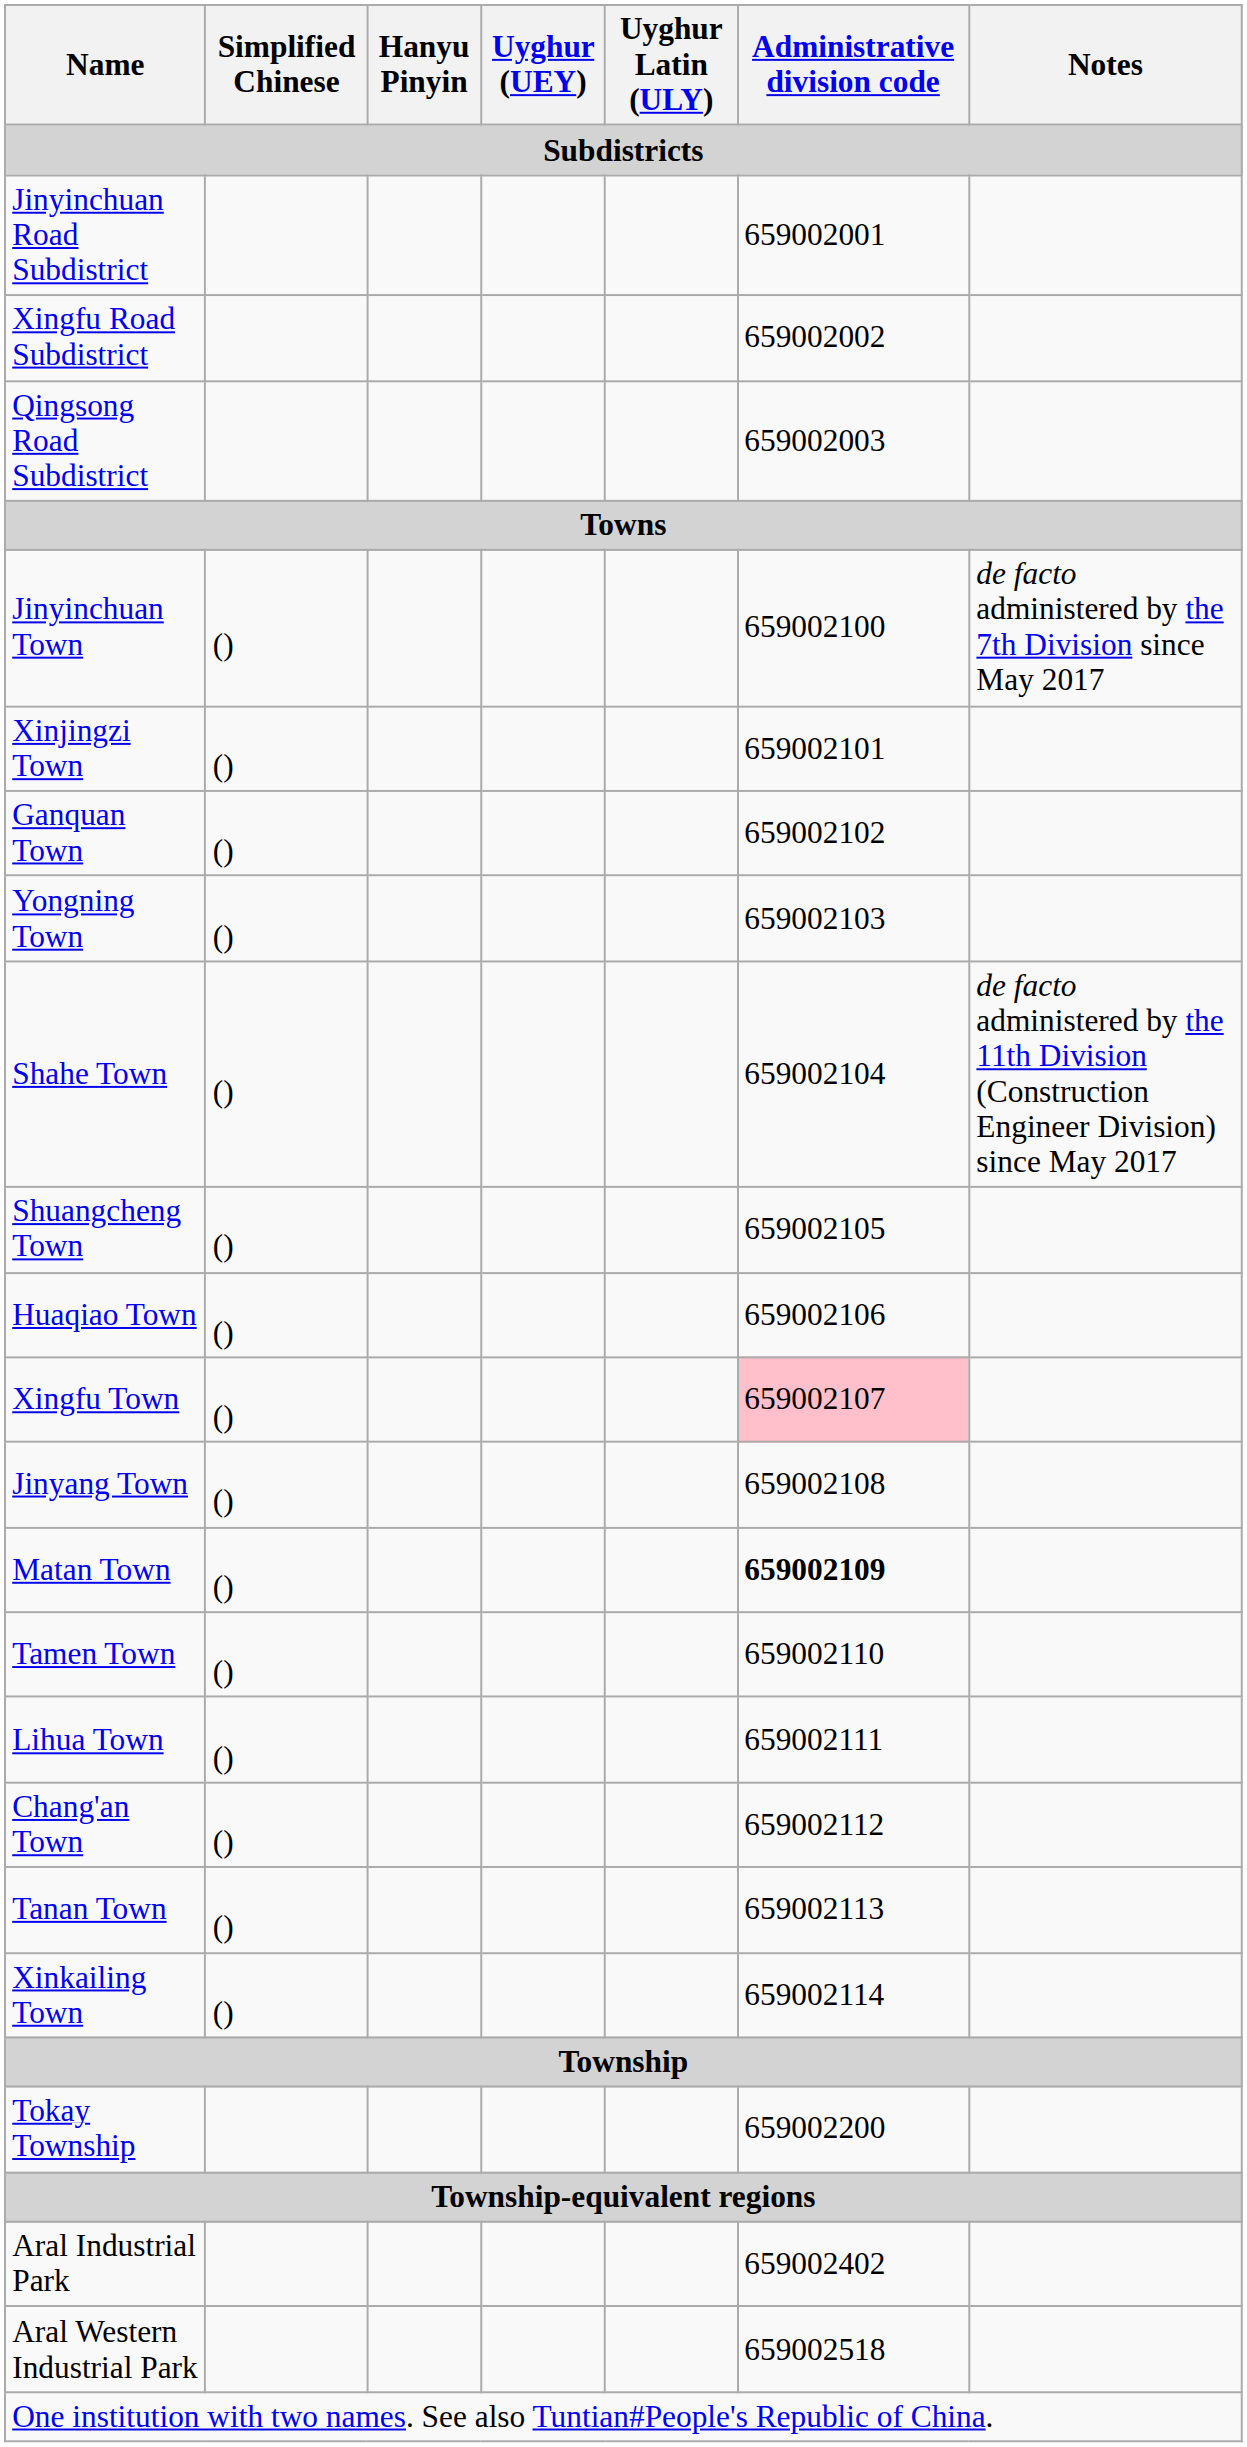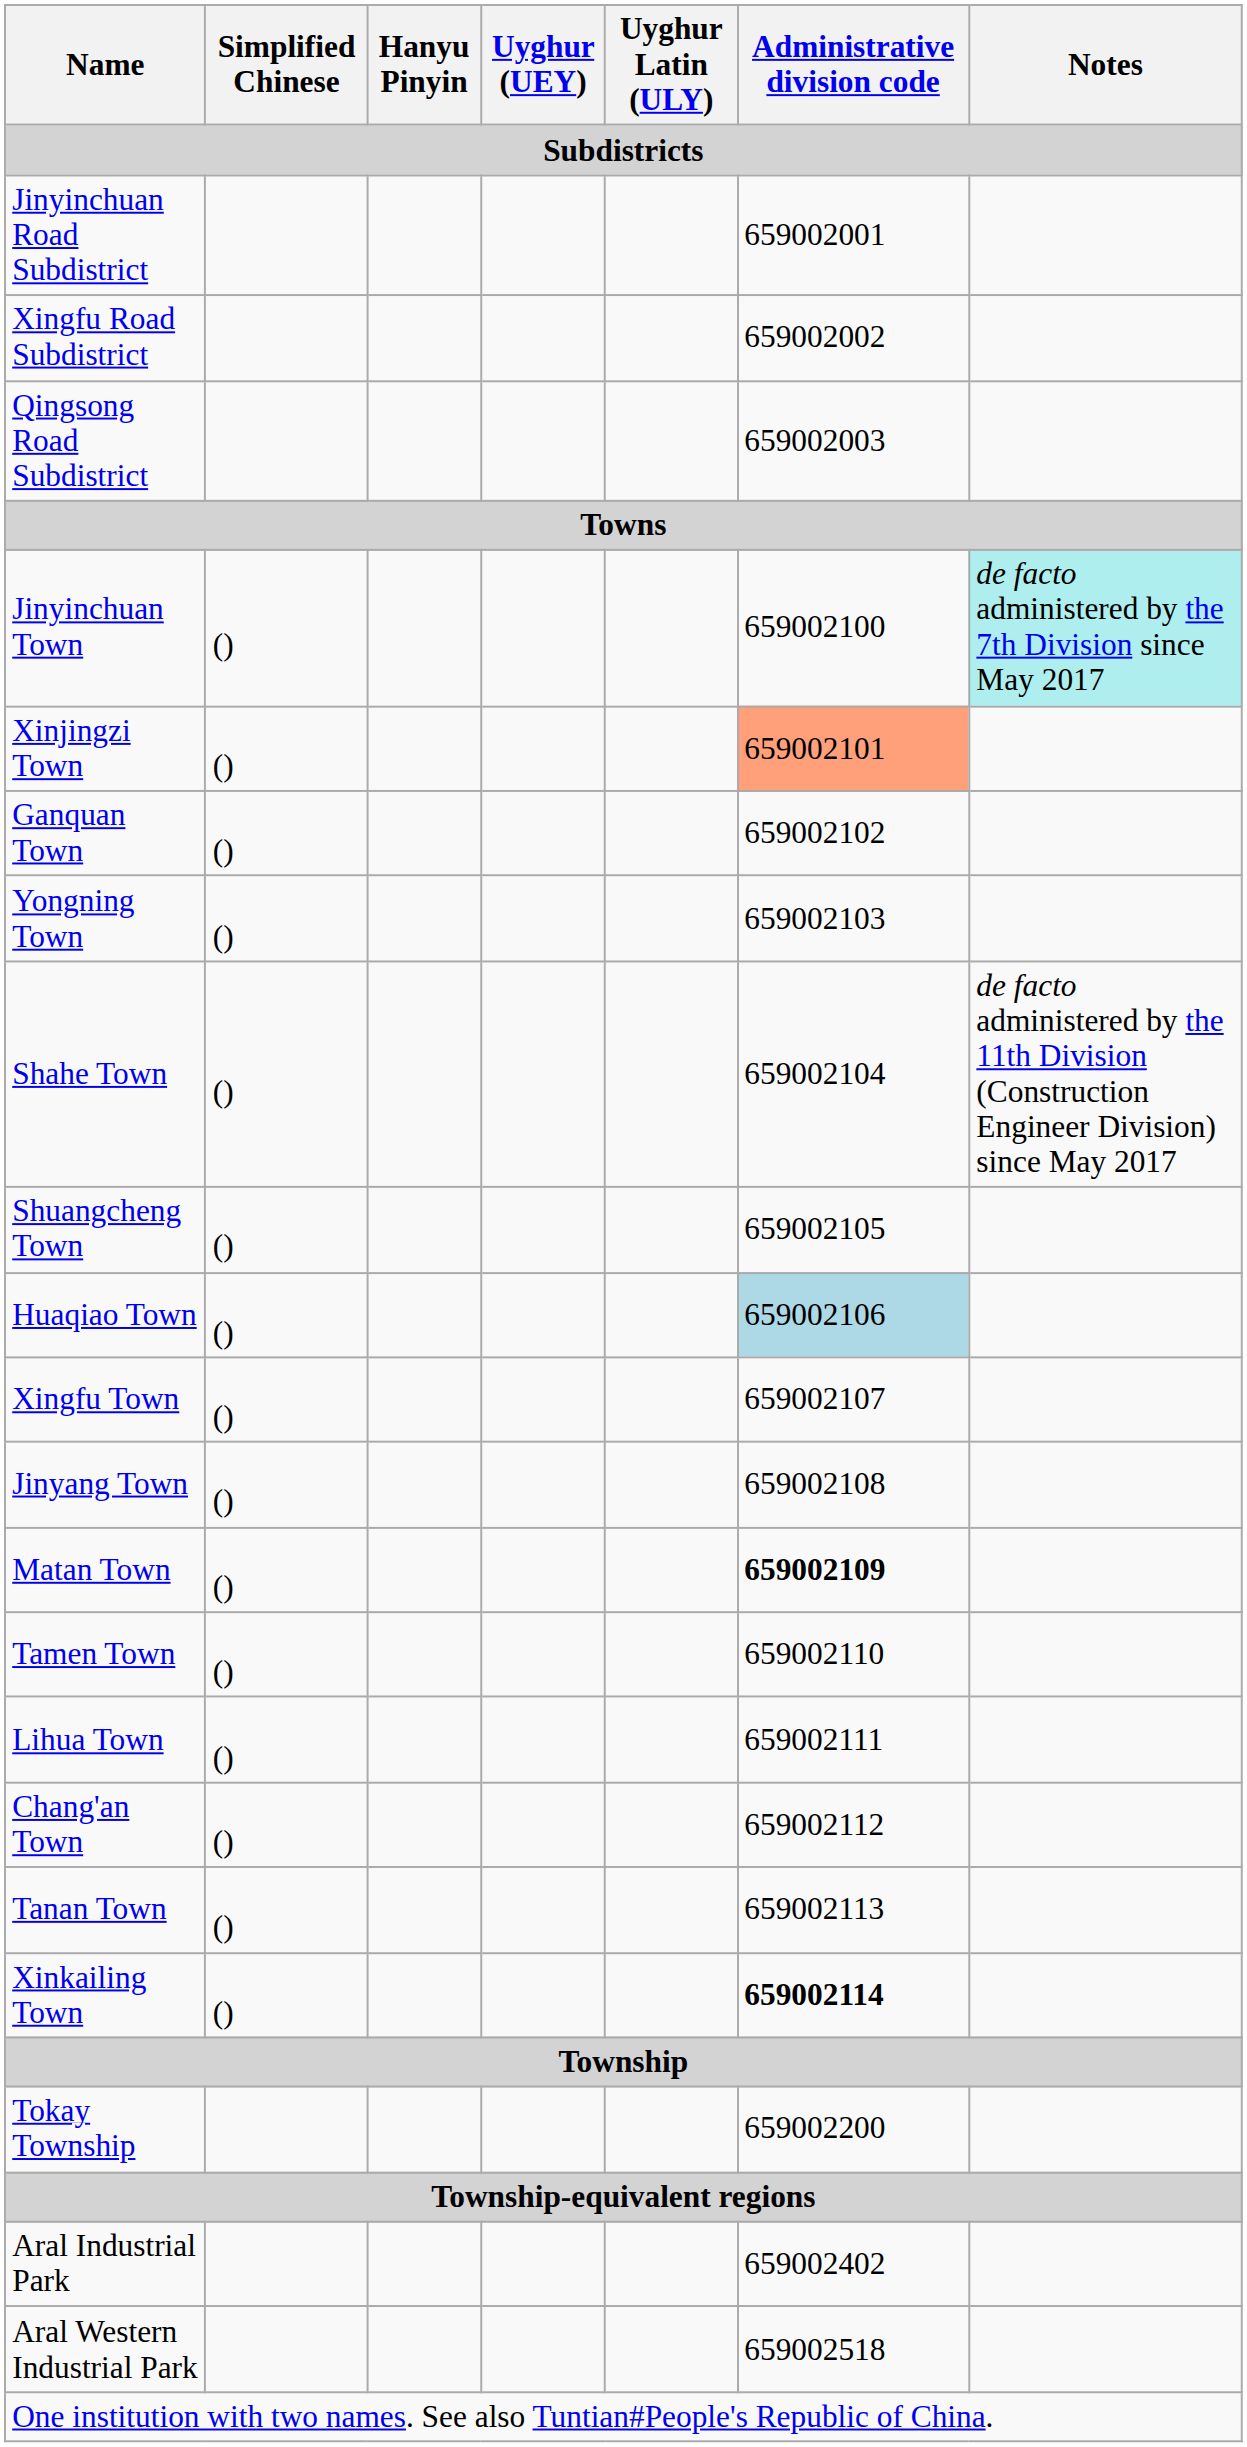(1100, 627) no background -> (1100, 627) paleturquoise background
(815, 747) no background -> (815, 747) lightsalmon background
(815, 1314) no background -> (815, 1314) lightblue background
(815, 1399) pink background -> (815, 1399) no background
(814, 1994) normal -> (814, 1994) bold
